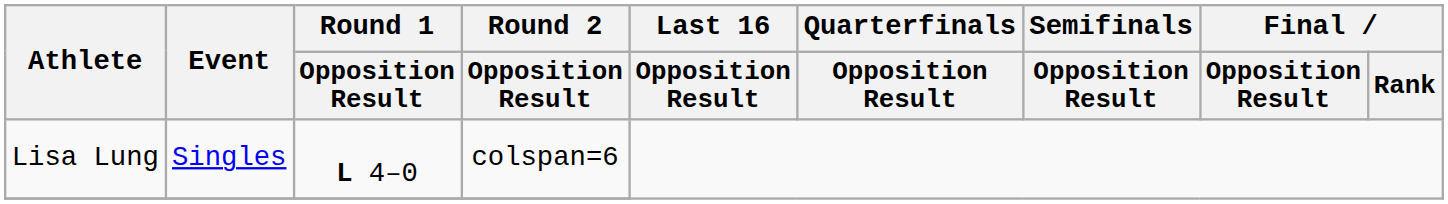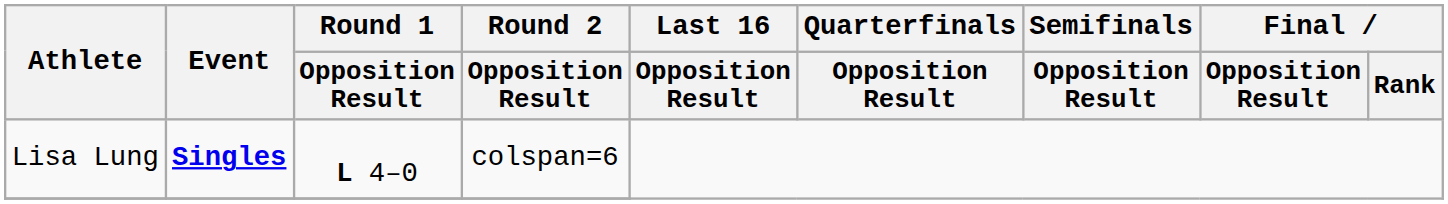(229, 158) normal -> (229, 158) bold
